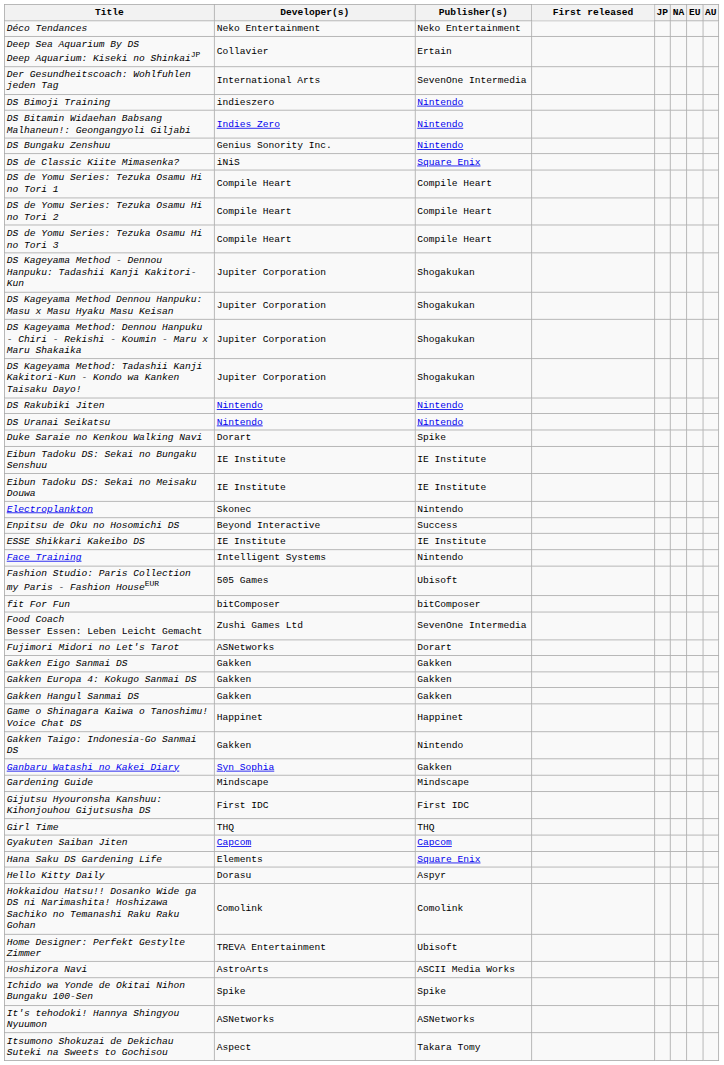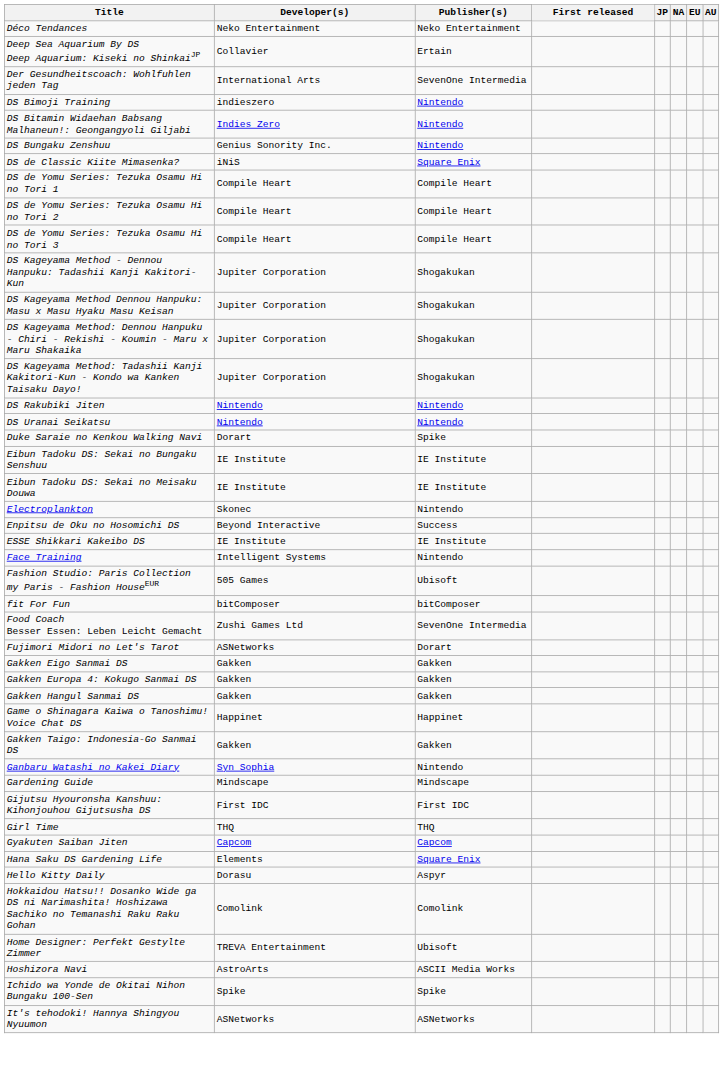(440, 745) Nintendo -> (434, 745) Gakken
(434, 767) Gakken -> (440, 767) Nintendo
- row: (90, 1046)
